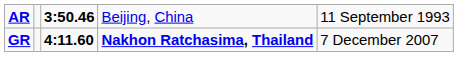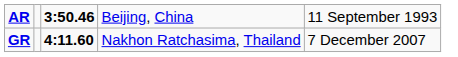(207, 40) bold -> (201, 40) normal
